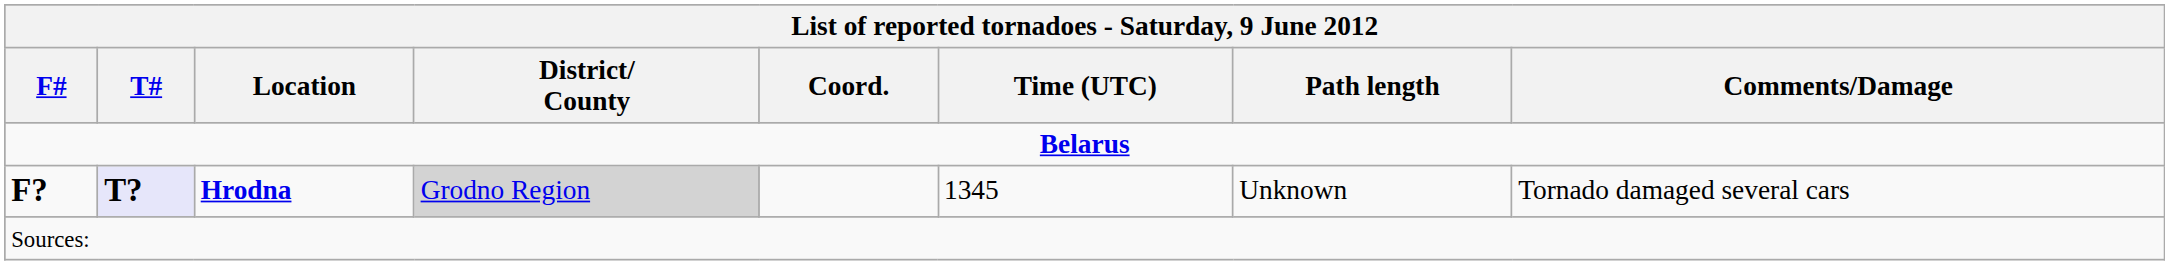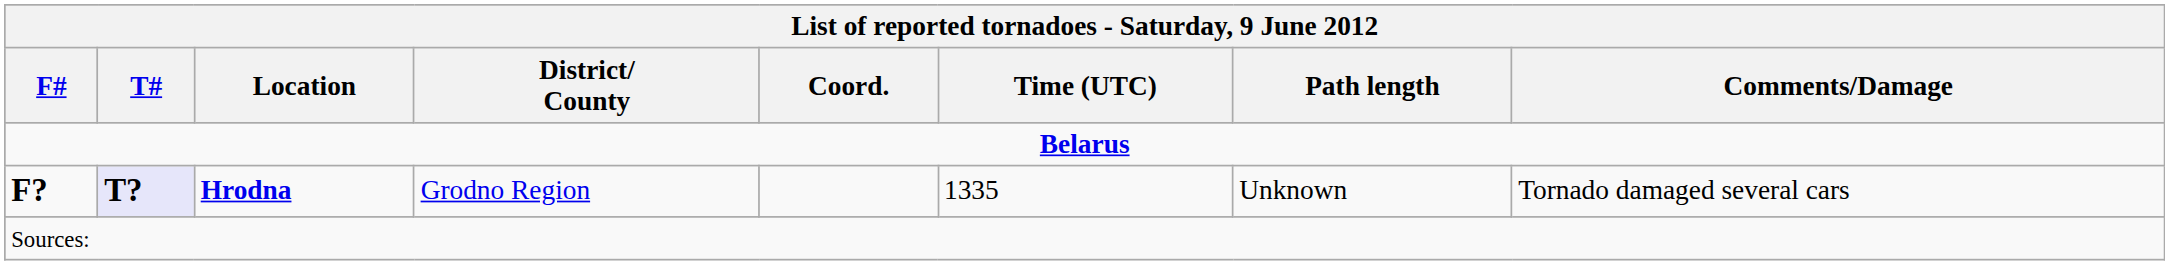(505, 190) lightgrey background -> (505, 190) no background
(971, 190) 1345 -> (971, 190) 1335
